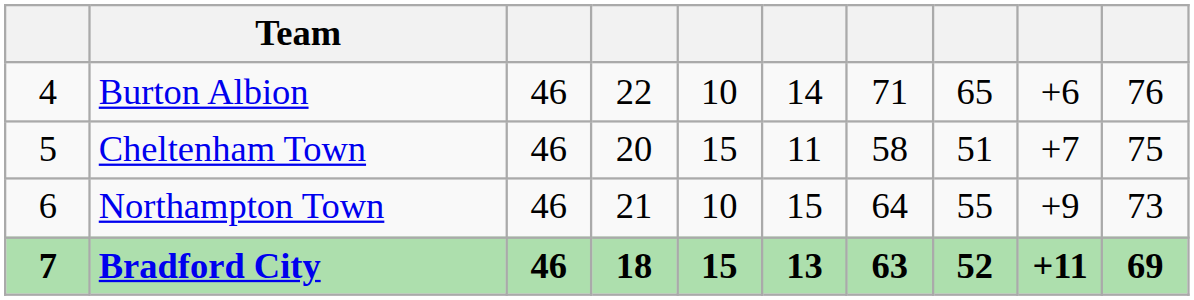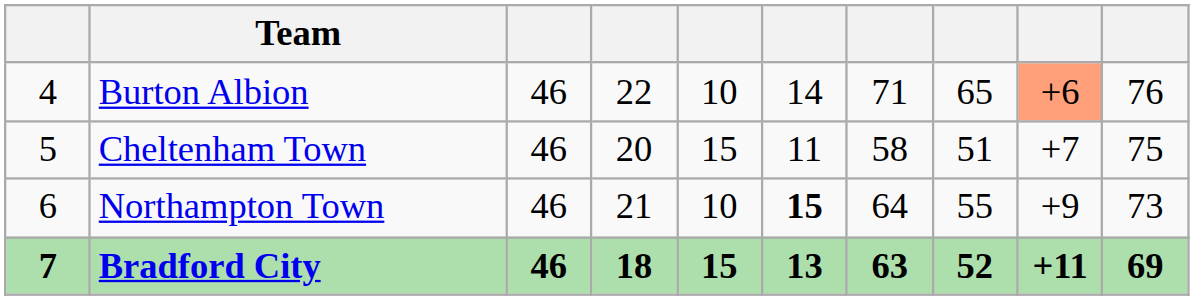(1060, 91) no background -> (1060, 91) lightsalmon background
(804, 206) normal -> (804, 206) bold
